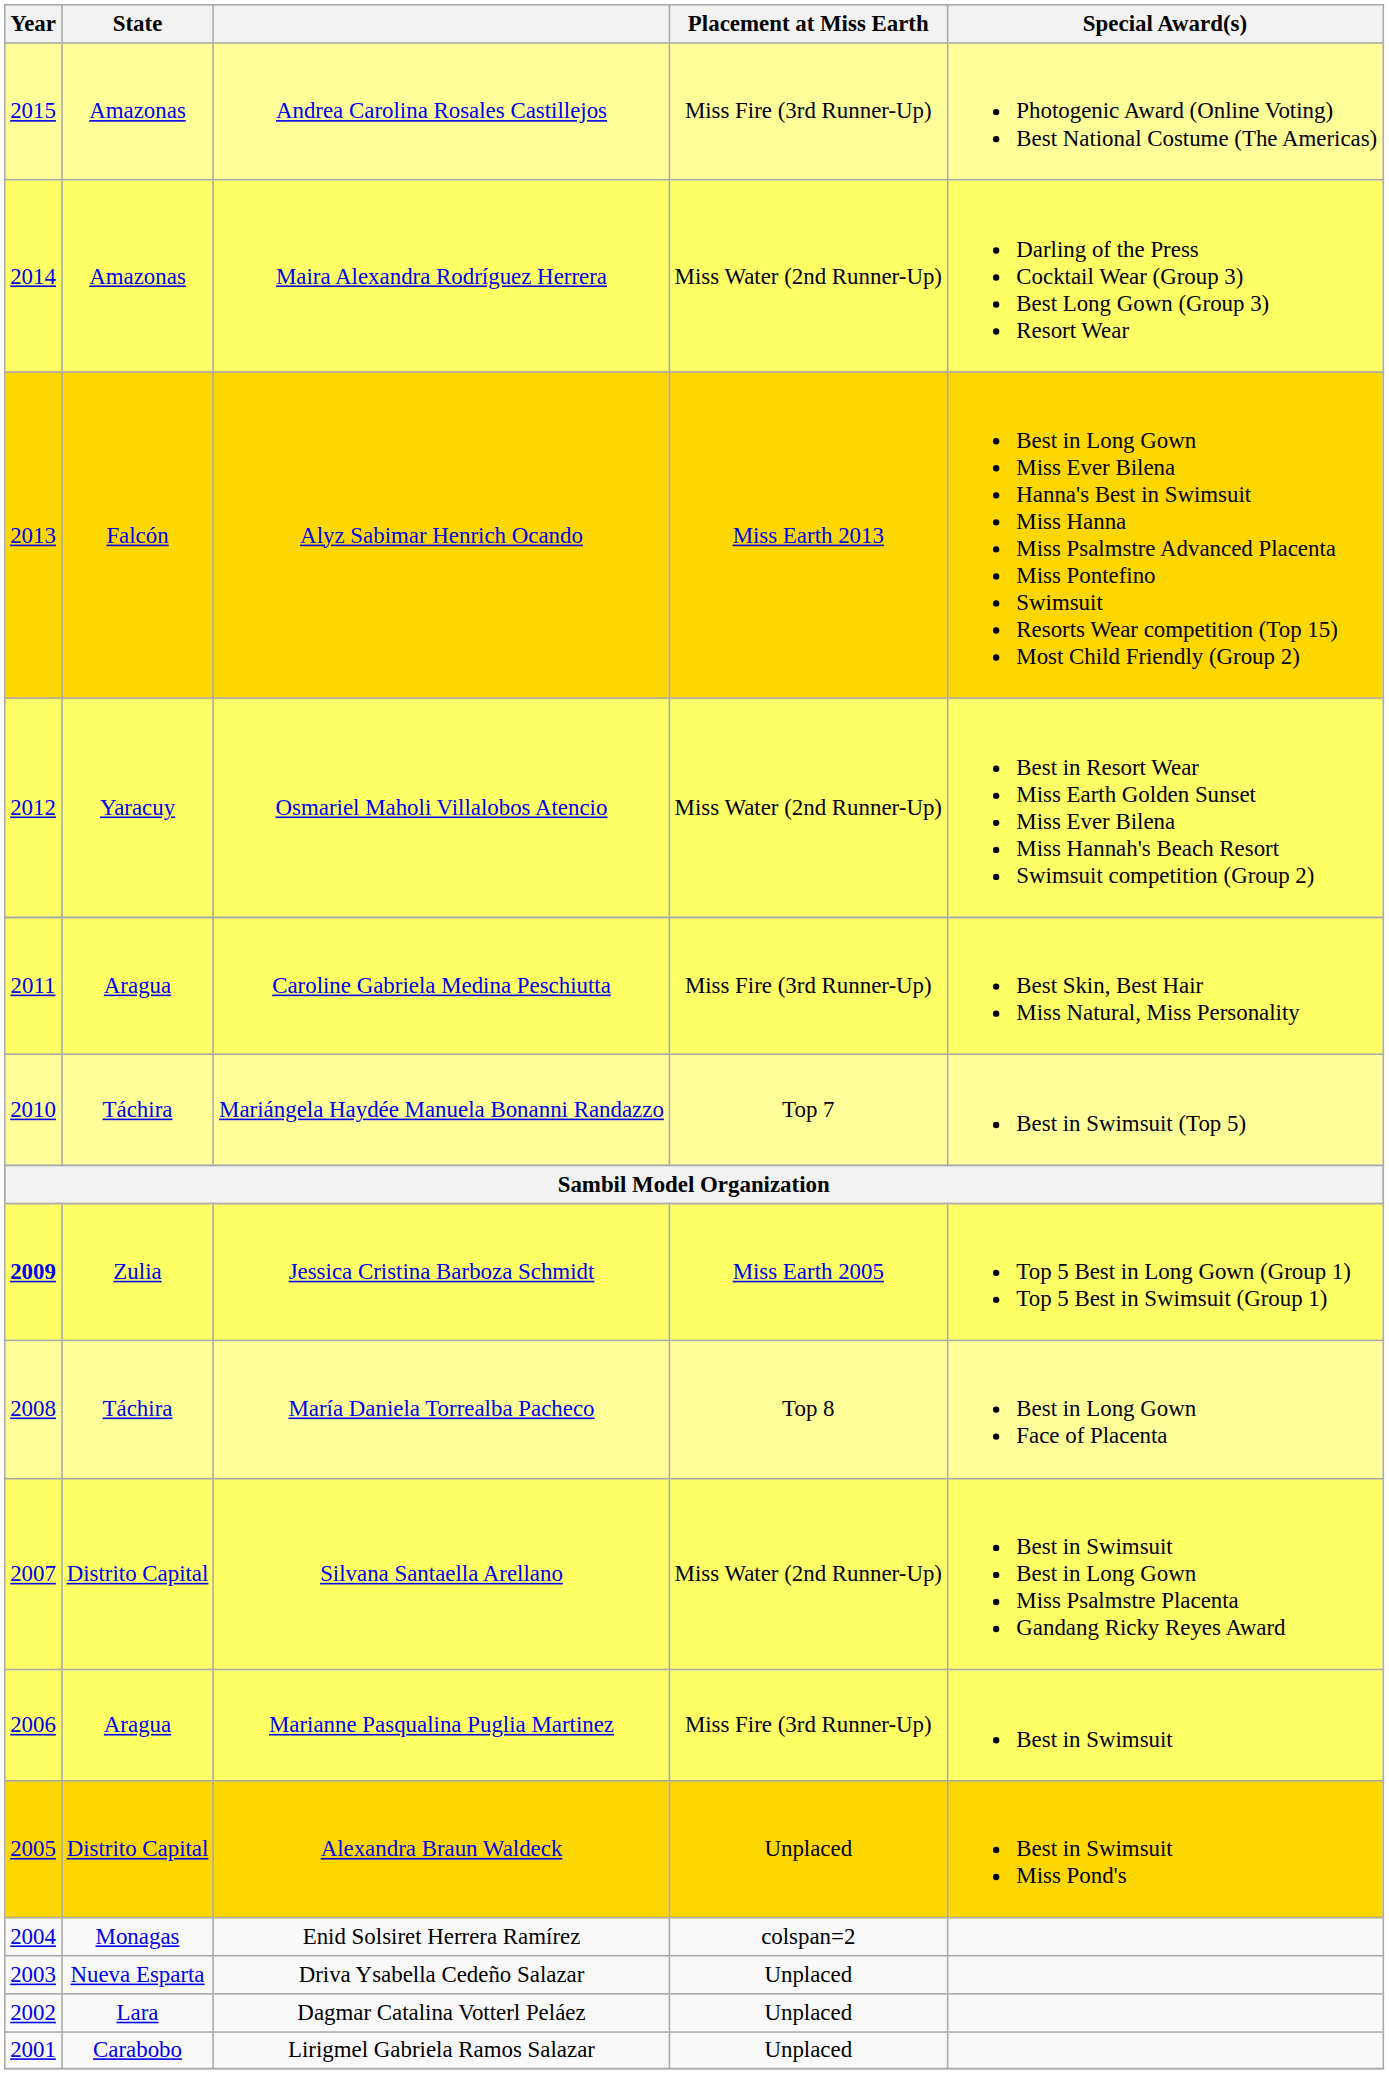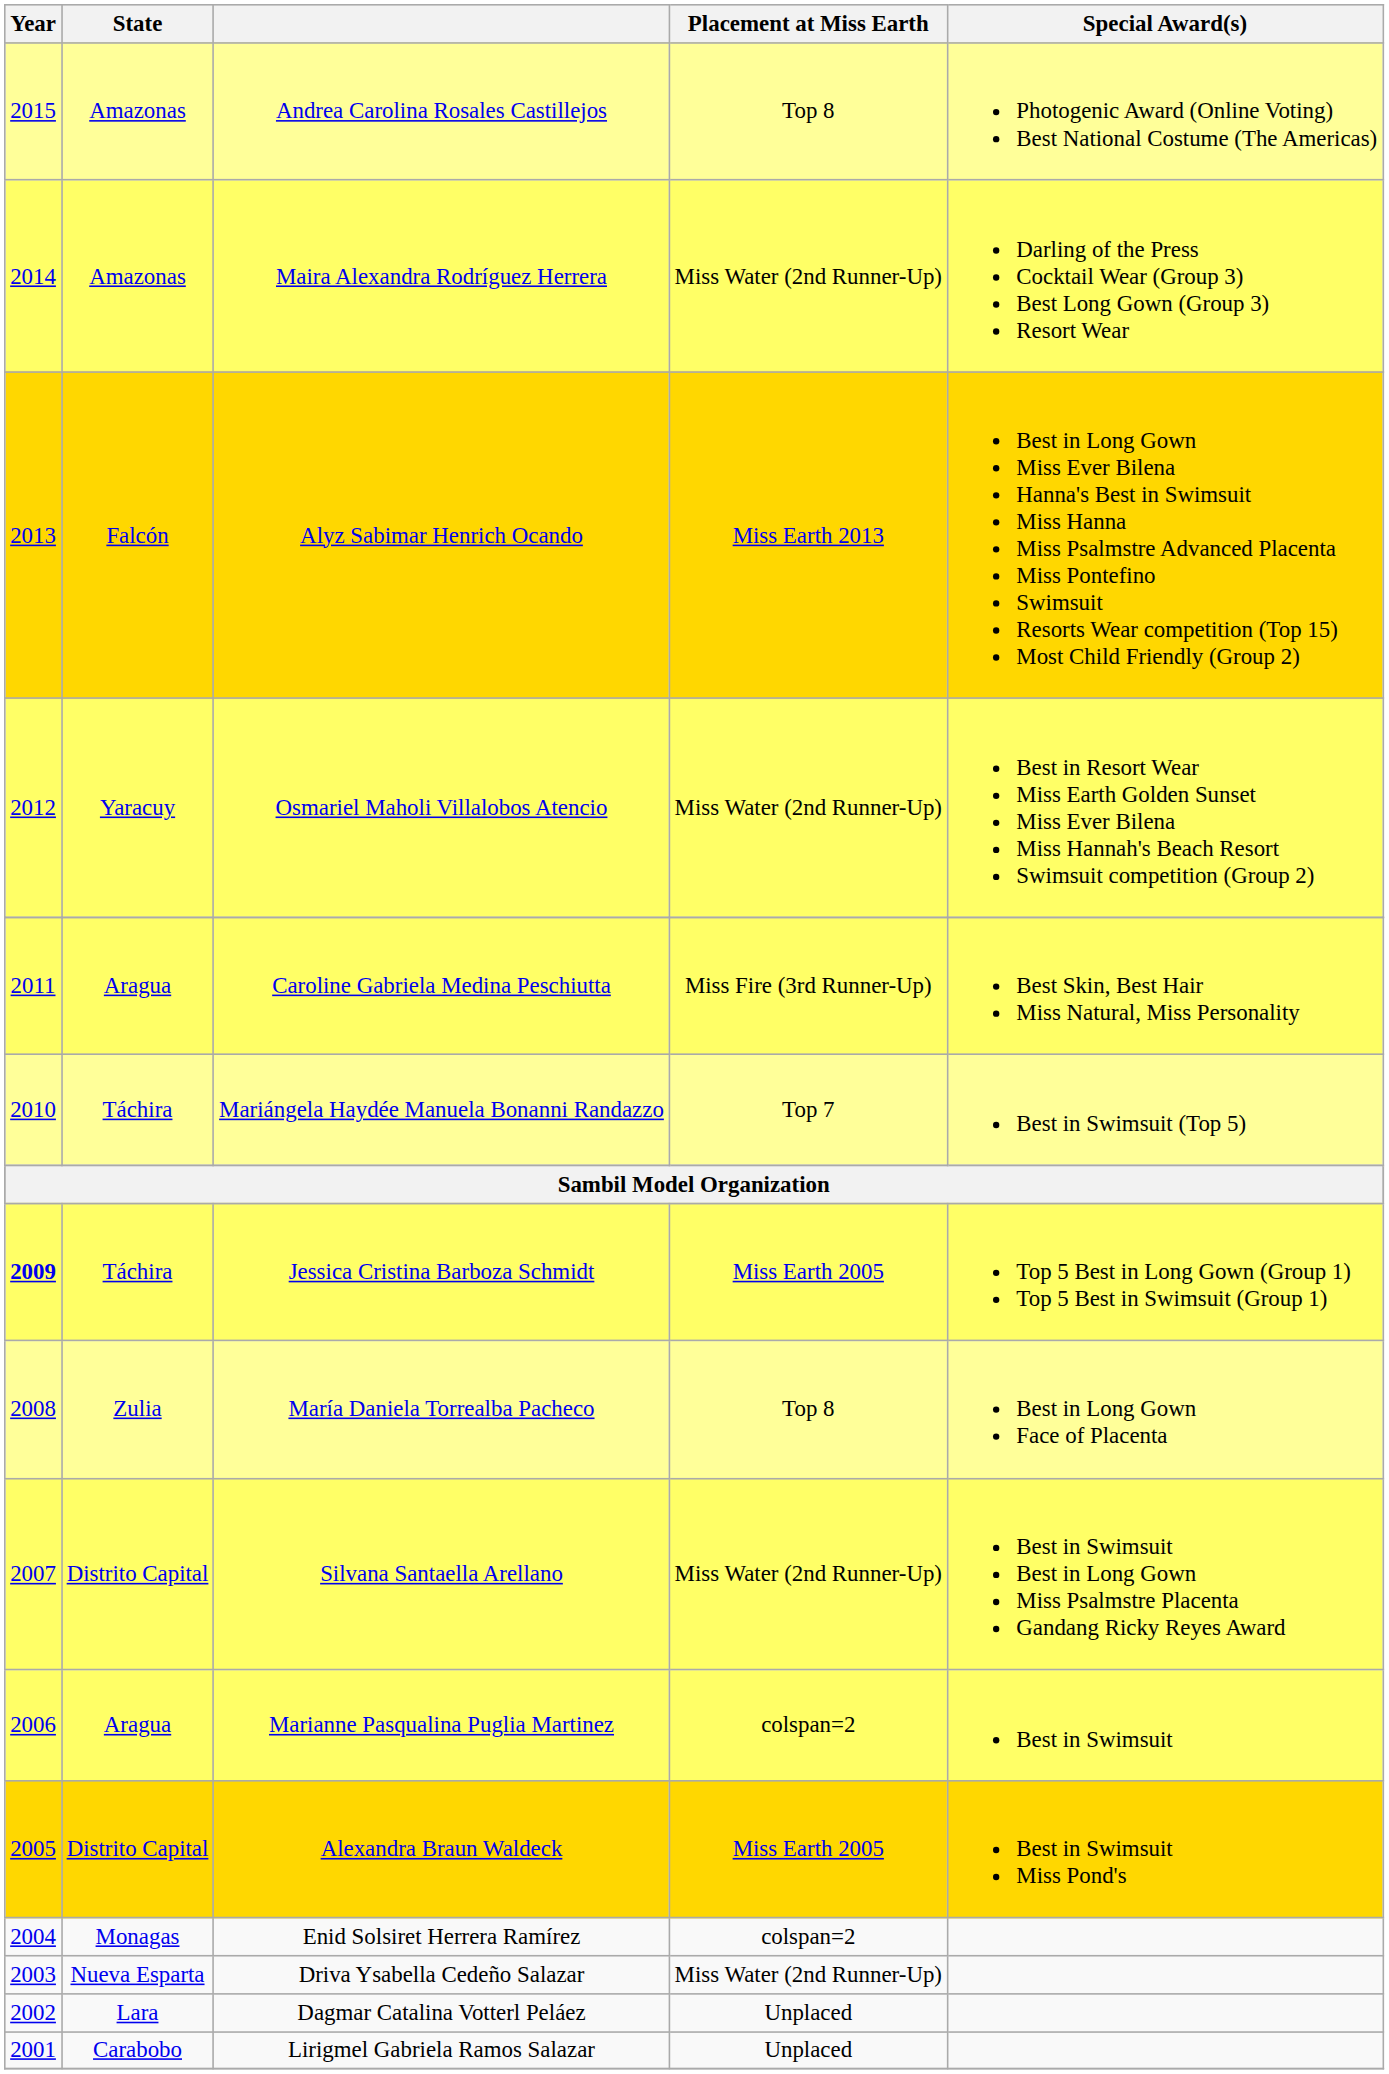(808, 111) Miss Fire (3rd Runner-Up) -> (808, 111) Top 8
(138, 1272) Zulia -> (138, 1272) Táchira
(138, 1409) Táchira -> (138, 1409) Zulia
(808, 1725) Miss Fire (3rd Runner-Up) -> (808, 1725) colspan=2
(808, 1849) Unplaced -> (808, 1849) Miss Earth 2005
(808, 1974) Unplaced -> (808, 1974) Miss Water (2nd Runner-Up)
